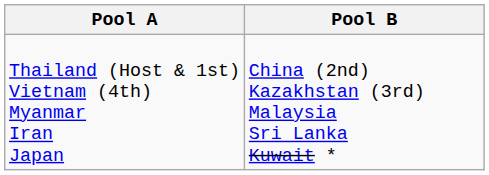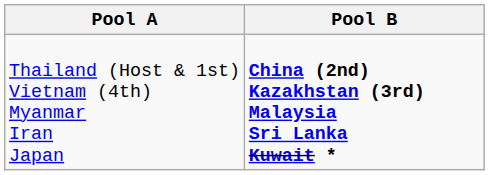(337, 113) normal -> (337, 113) bold
